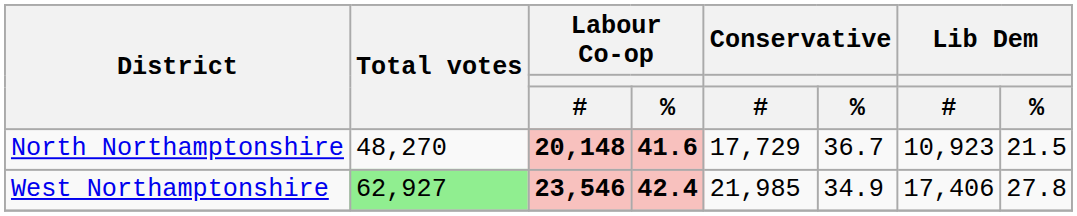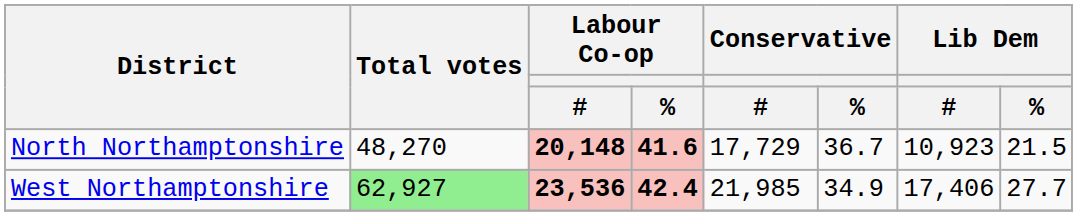(580, 190) 23,546 -> (580, 190) 23,536
(1037, 190) 27.8 -> (1037, 190) 27.7
